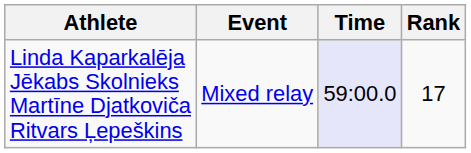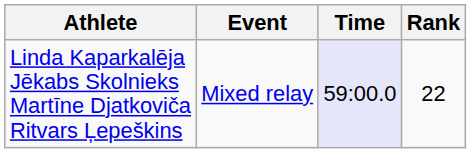(433, 94) 17 -> (433, 94) 22
